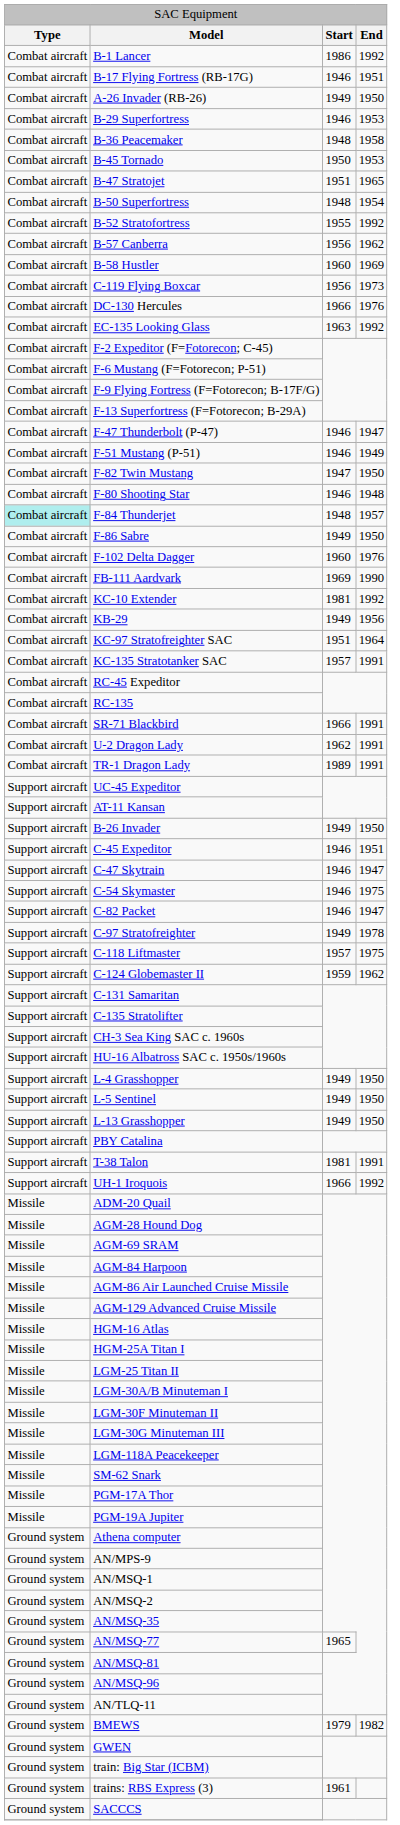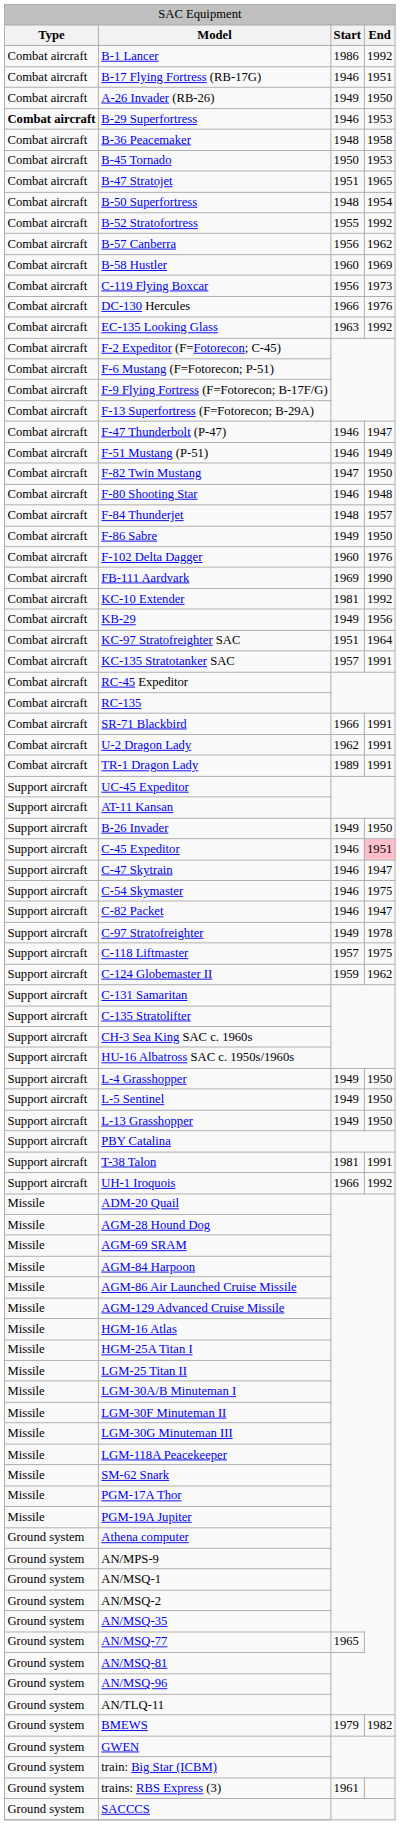(47, 118) normal -> (51, 118) bold
(47, 515) paleturquoise background -> (47, 515) no background
(371, 849) no background -> (380, 849) pink background
